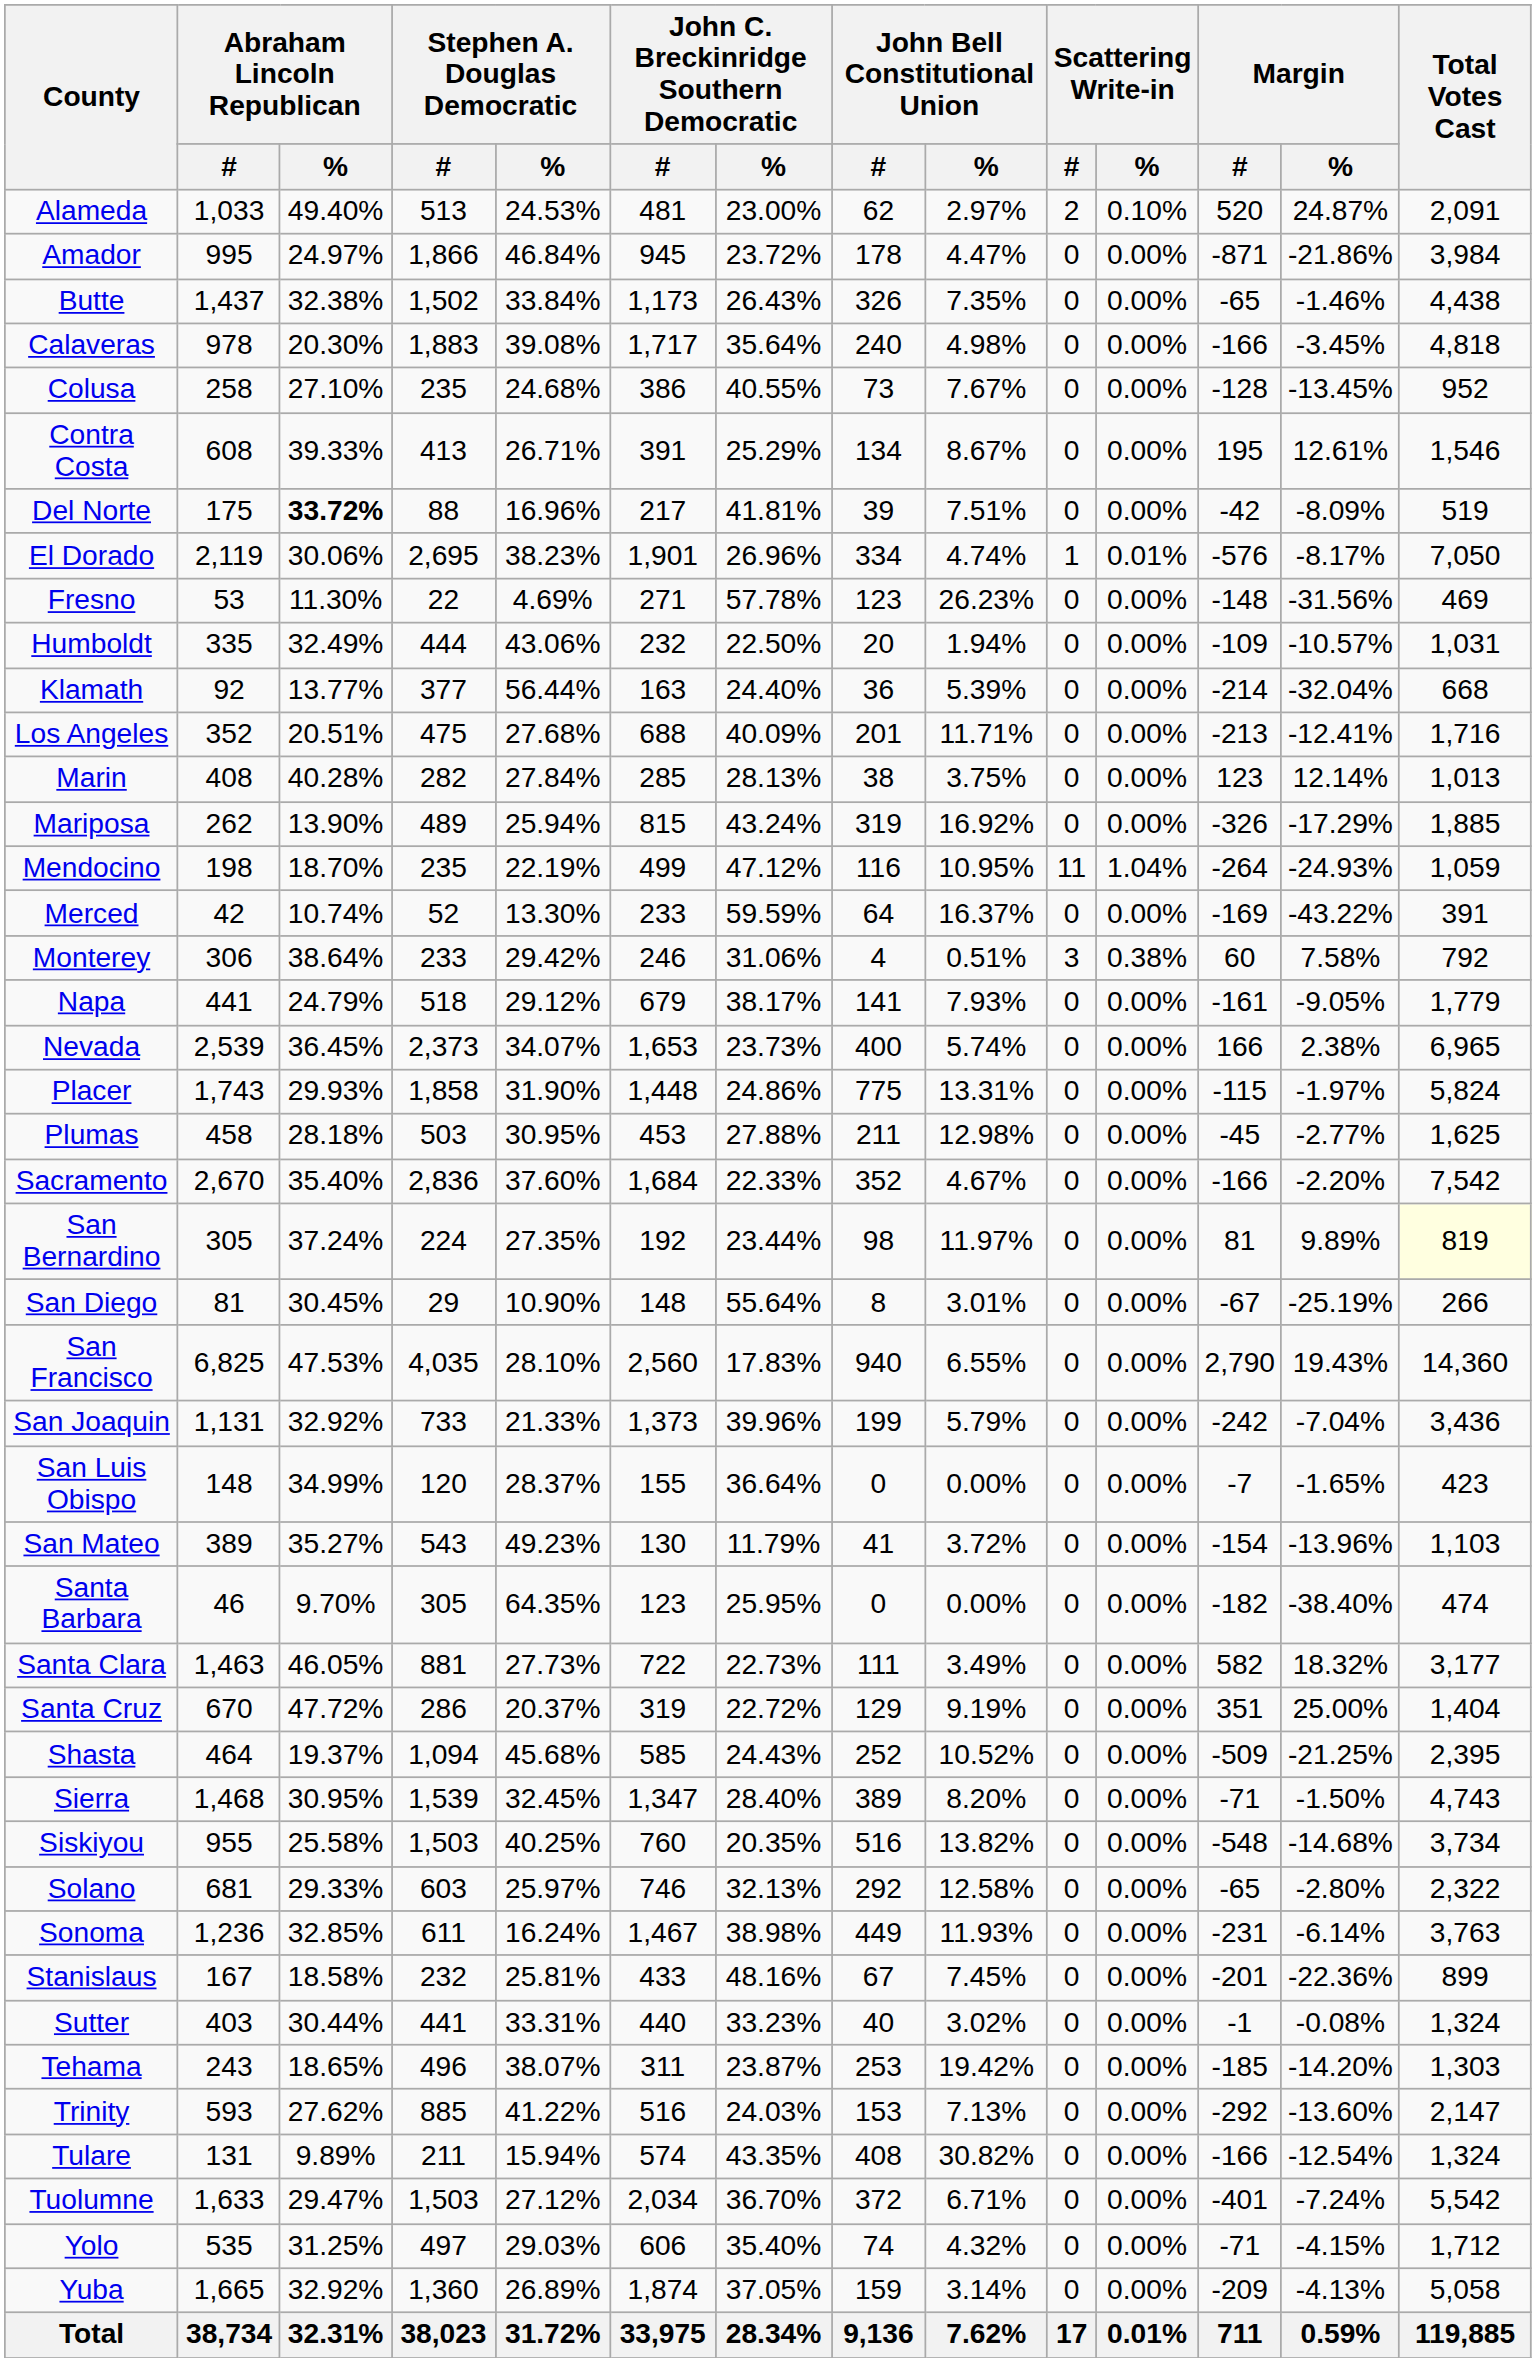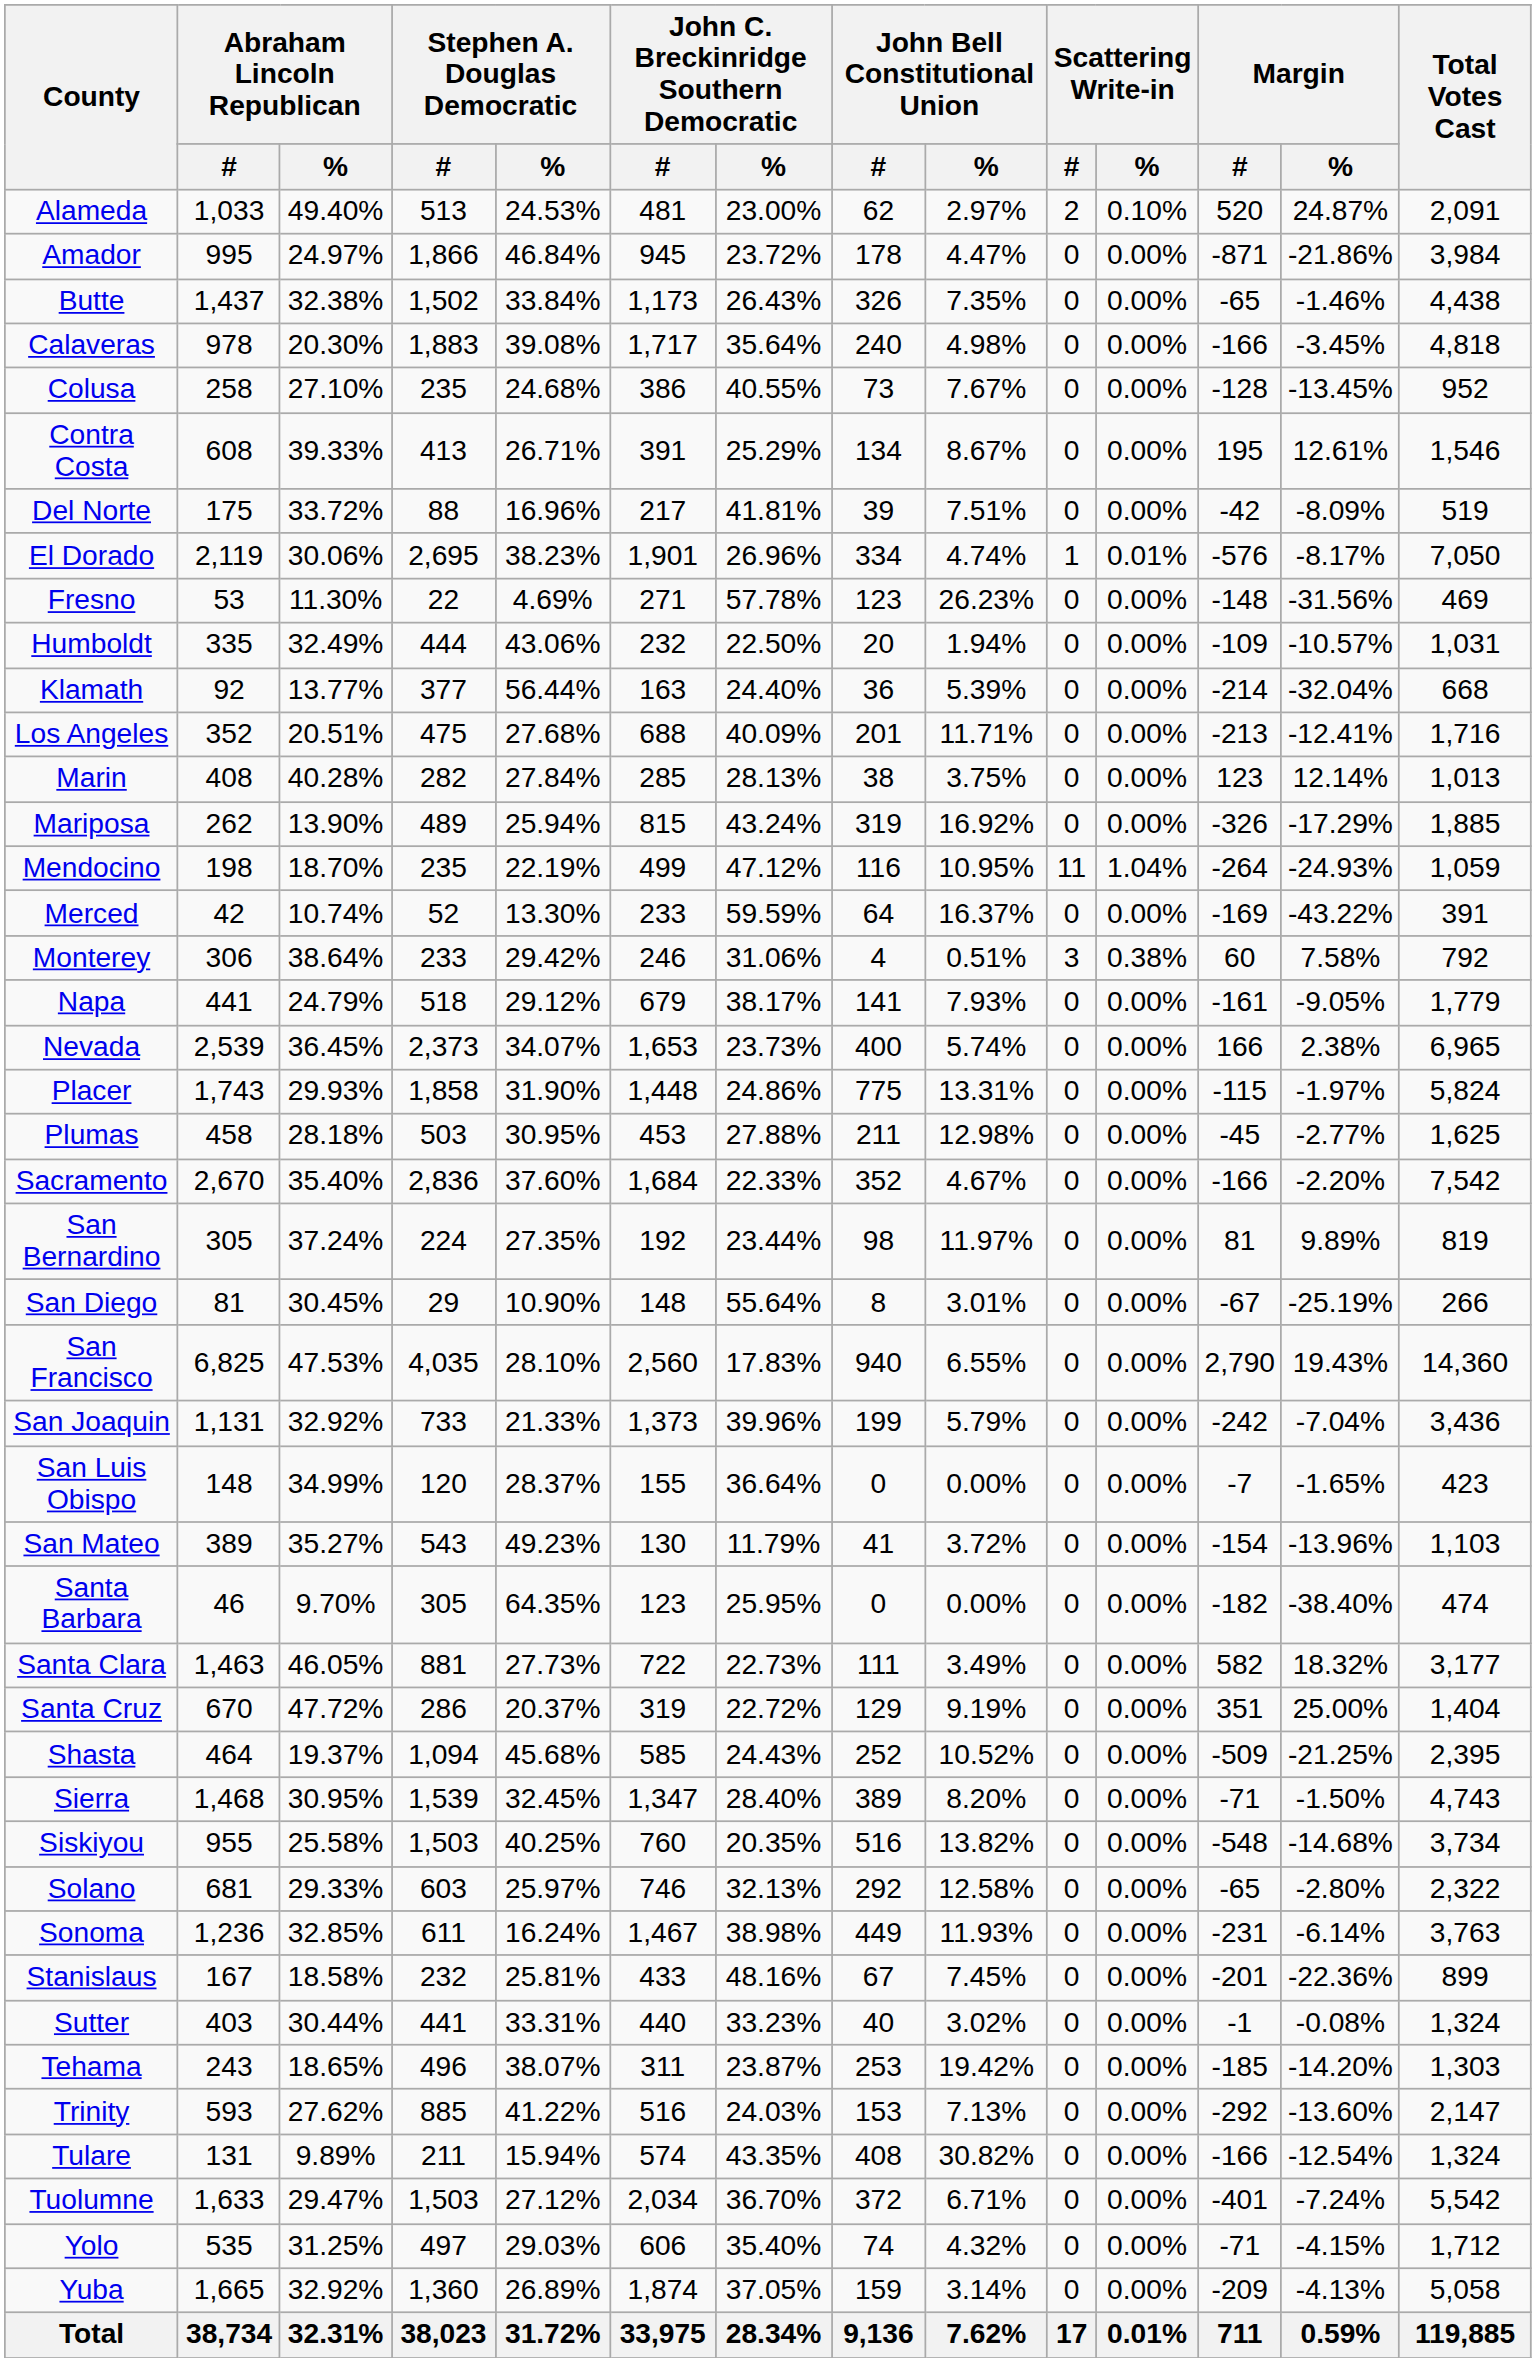(336, 510) bold -> (336, 510) normal
(1465, 1241) lightyellow background -> (1465, 1241) no background
